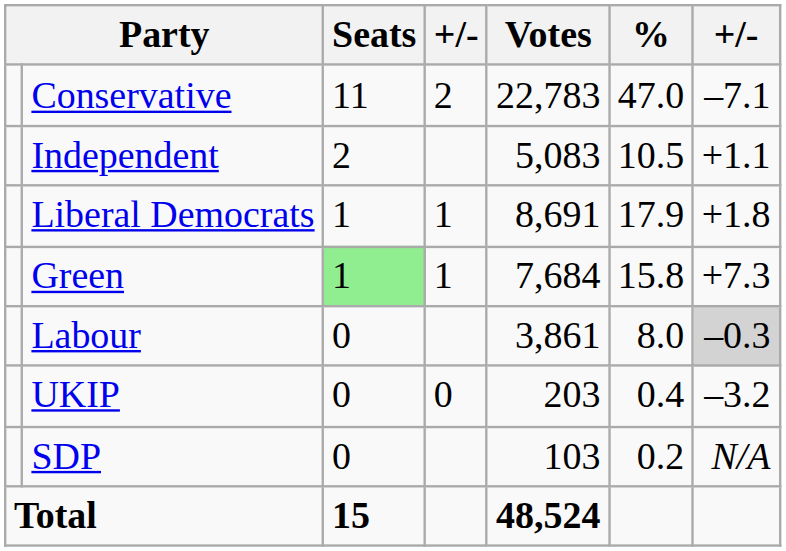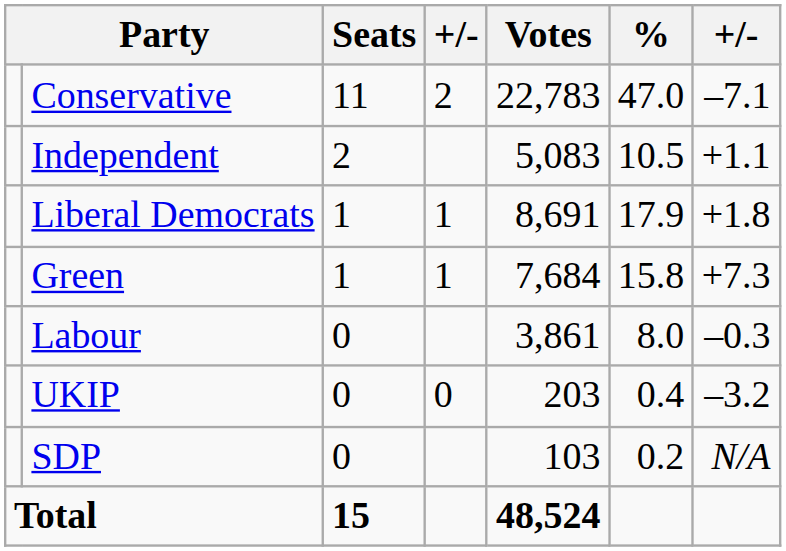(342, 275) lightgreen background -> (342, 275) no background
(737, 335) lightgrey background -> (737, 335) no background
